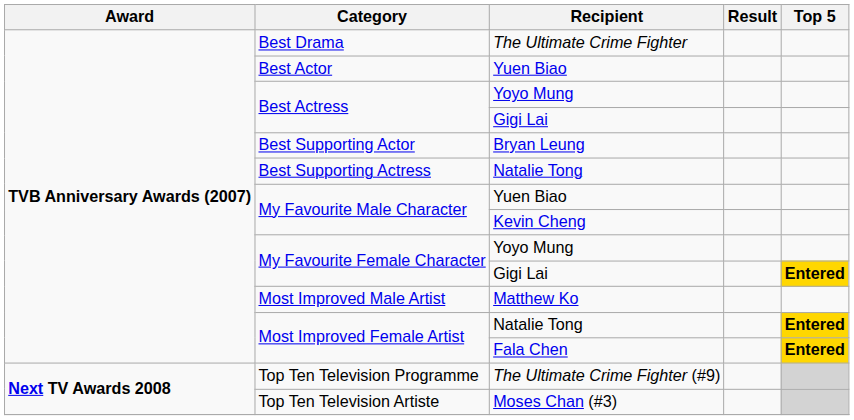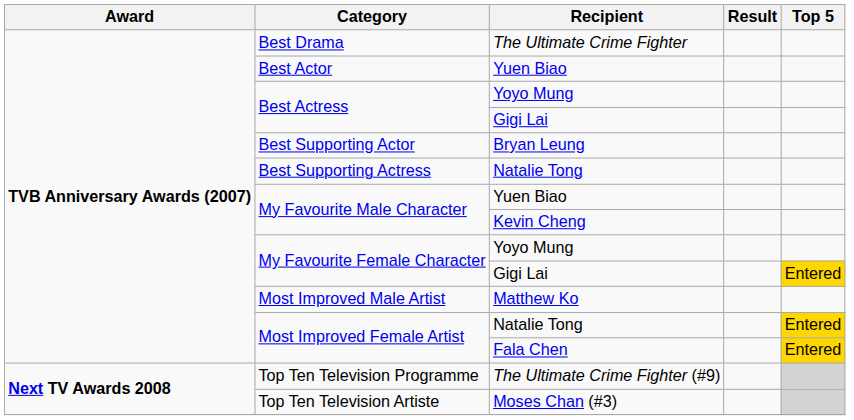(815, 273) bold -> (813, 273) normal
(815, 324) bold -> (813, 324) normal
(815, 350) bold -> (813, 350) normal
